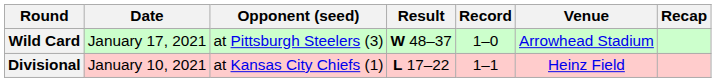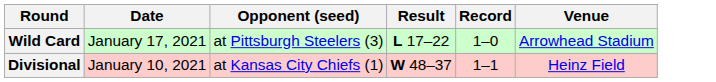- column: (684, 16)
(421, 41) W 48–37 -> (421, 41) L 17–22
(421, 65) L 17–22 -> (421, 65) W 48–37
